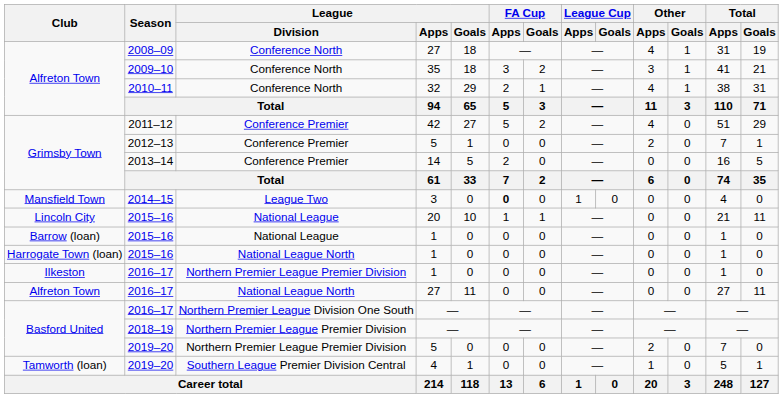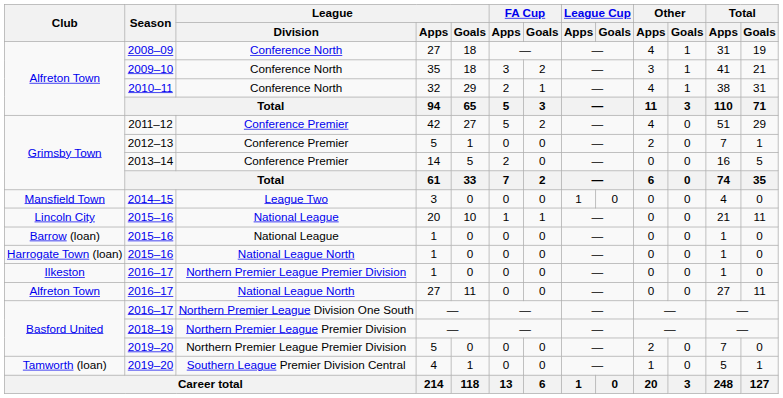(506, 198) bold -> (506, 198) normal
